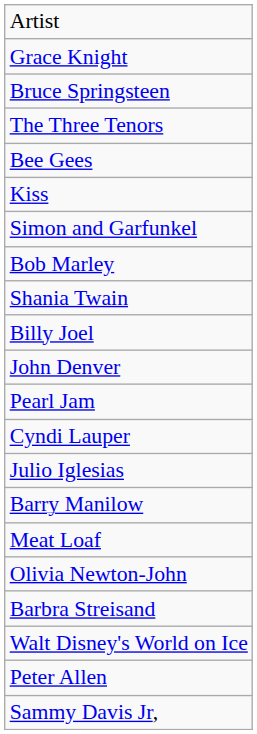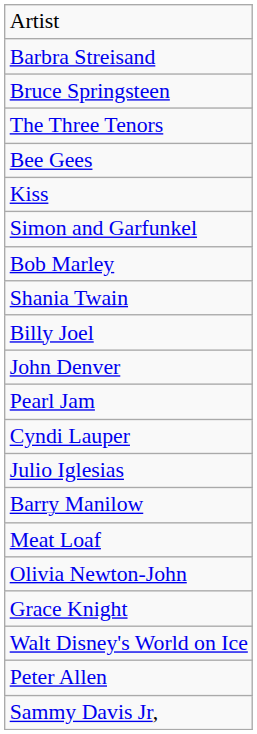(69, 56) Grace Knight -> (83, 56) Barbra Streisand
(83, 608) Barbra Streisand -> (69, 608) Grace Knight
